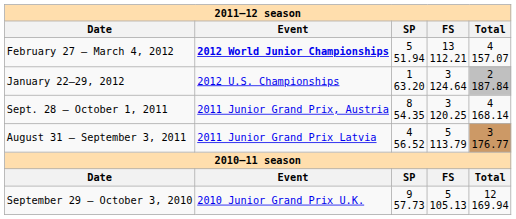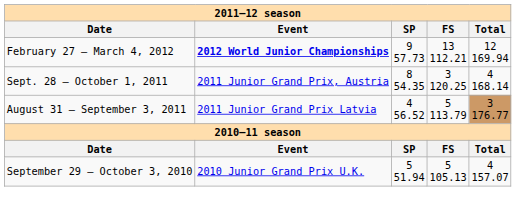(409, 52) 5 51.94 -> (409, 52) 9 57.73
(490, 52) 4 157.07 -> (490, 52) 12 169.94
- row: (66, 81)
(409, 200) 9 57.73 -> (409, 171) 5 51.94
(490, 200) 12 169.94 -> (490, 171) 4 157.07
